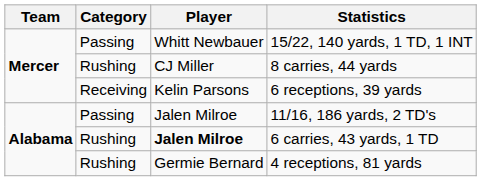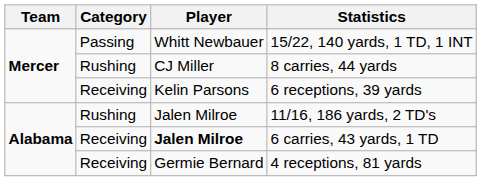(107, 114) Passing -> (108, 114) Rushing
(108, 138) Rushing -> (113, 138) Receiving
(108, 163) Rushing -> (113, 163) Receiving
